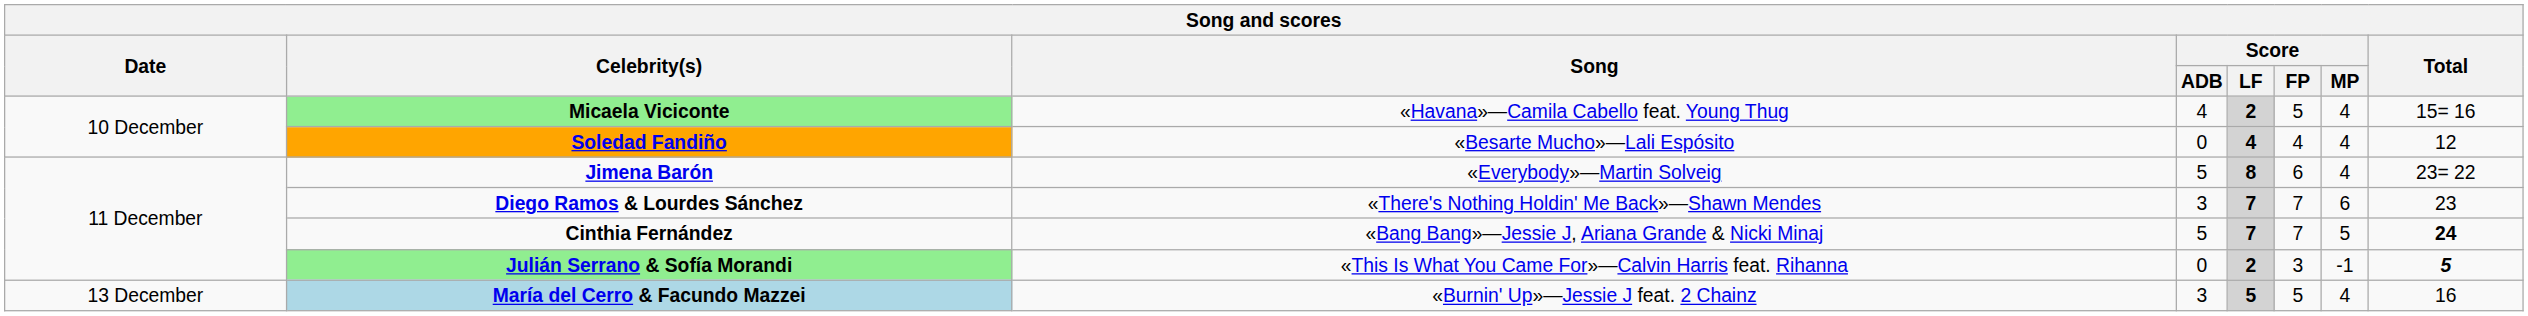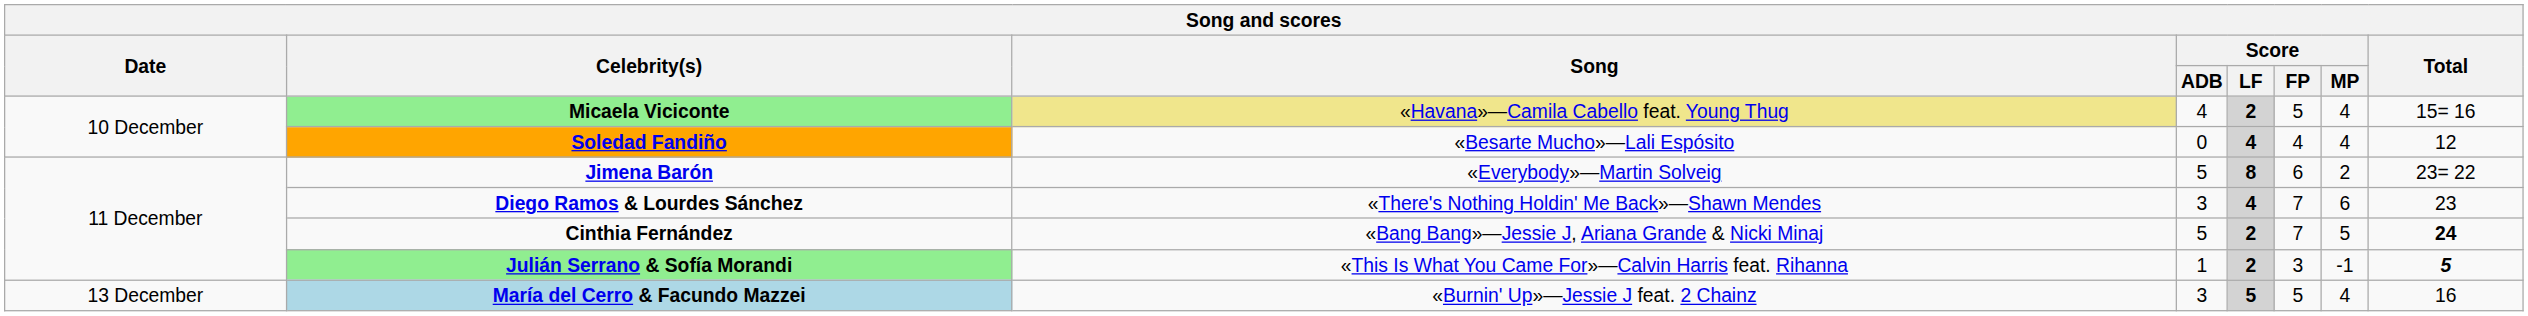(1594, 112) no background -> (1594, 112) khaki background
(2345, 173) 4 -> (2345, 173) 2
(2251, 203) 7 -> (2251, 203) 4
(2251, 234) 7 -> (2251, 234) 2
(2202, 265) 0 -> (2202, 265) 1
